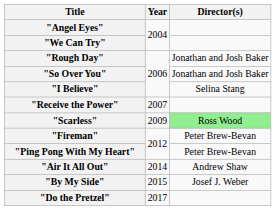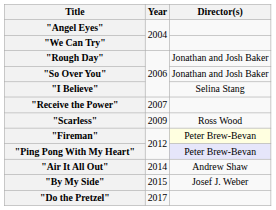(220, 120) lightgreen background -> (220, 120) no background
(220, 136) no background -> (220, 136) lightyellow background
(220, 151) no background -> (220, 151) lavender background
